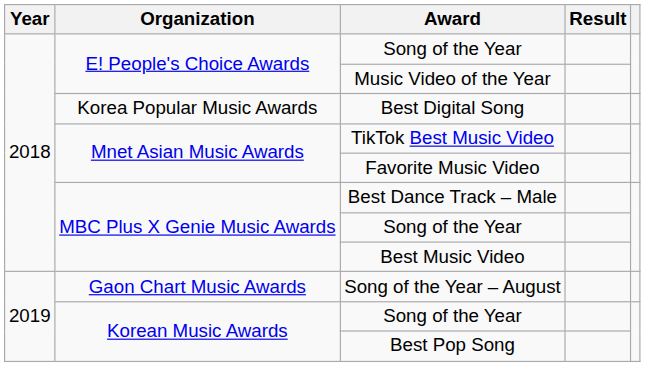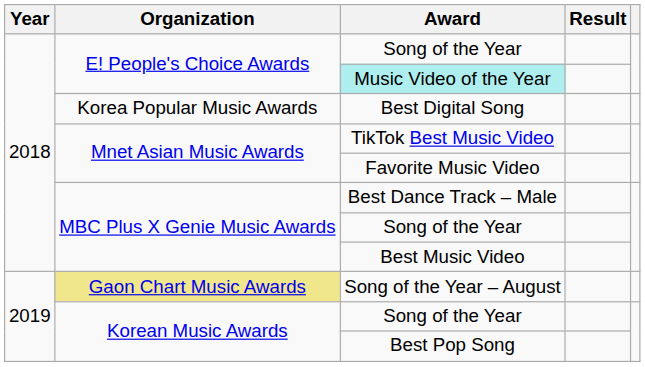(452, 78) no background -> (452, 78) paleturquoise background
(197, 286) no background -> (197, 286) khaki background
